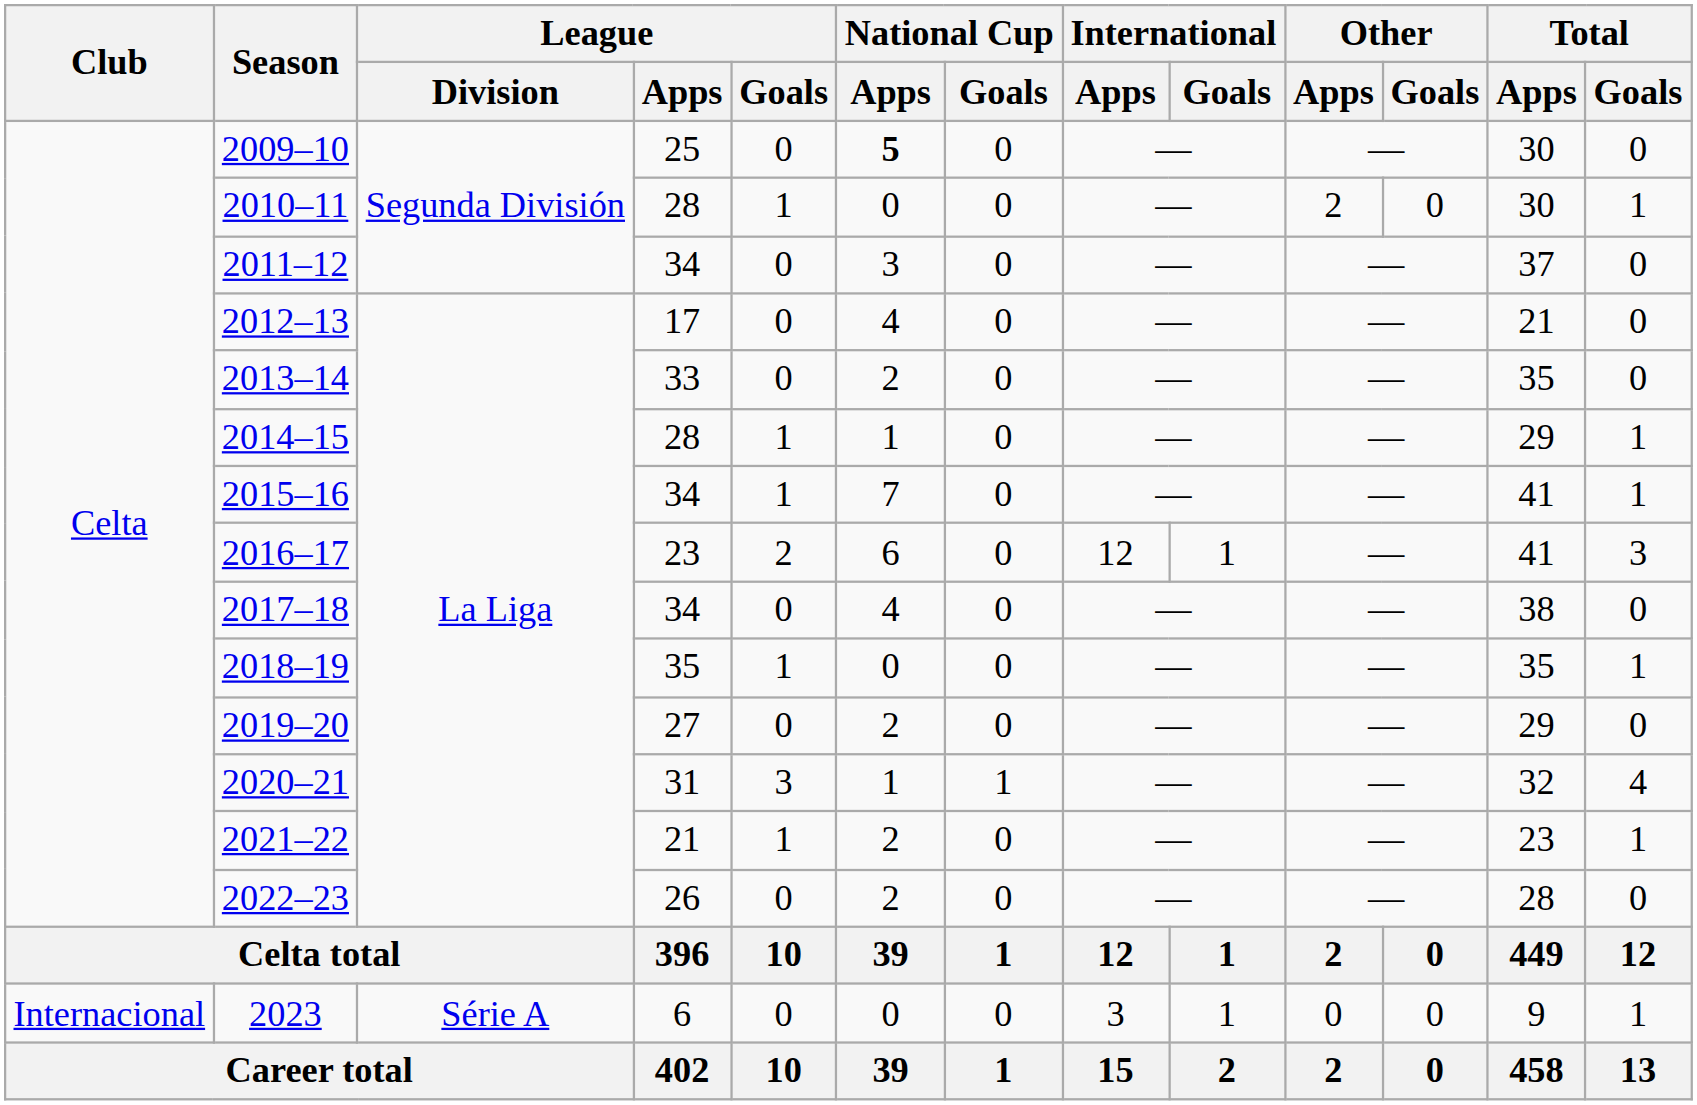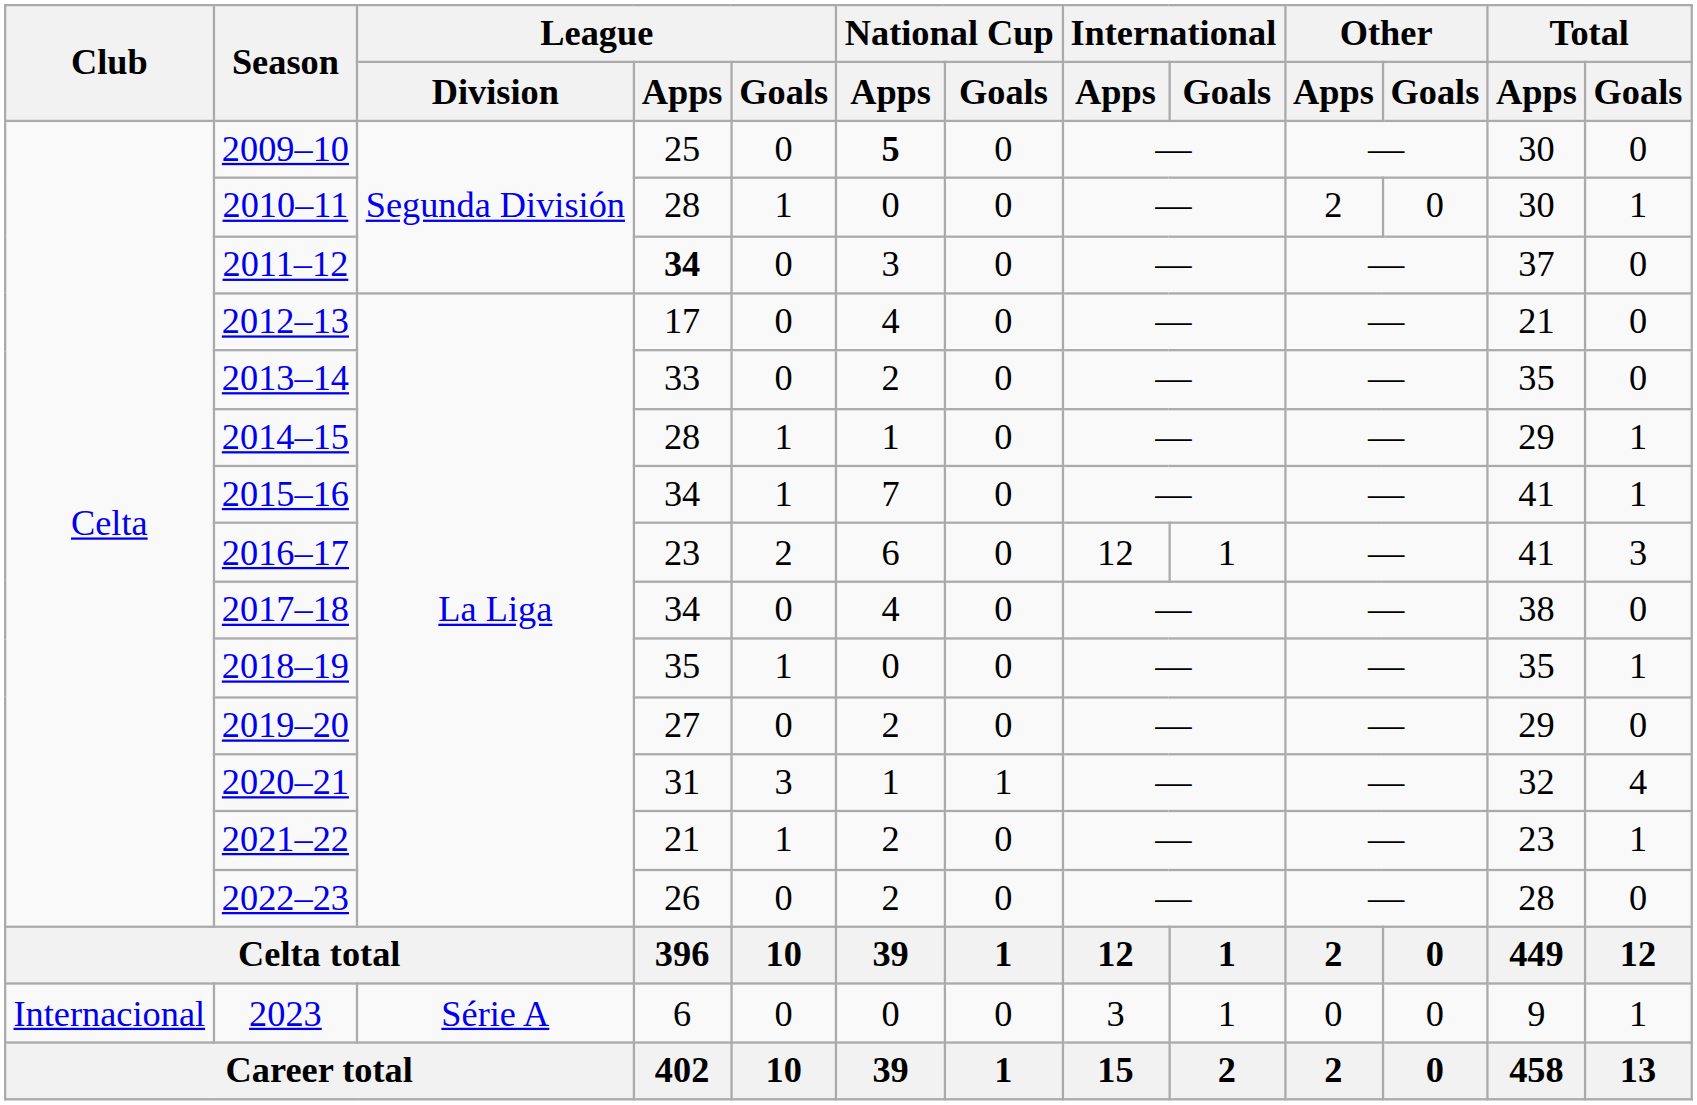(682, 263) normal -> (682, 263) bold
